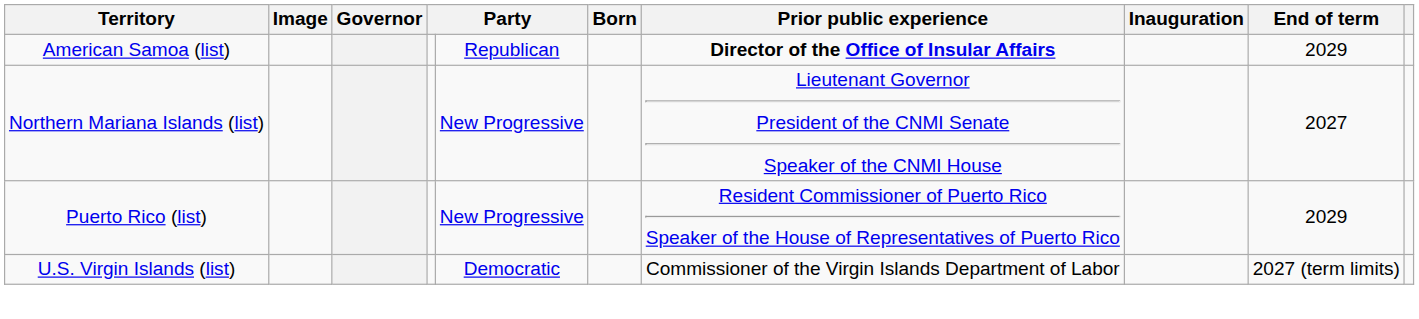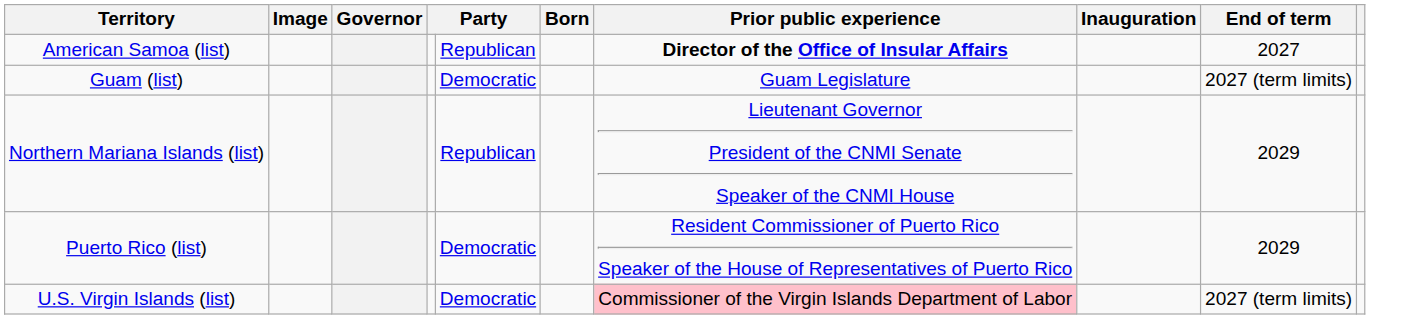(1326, 49) 2029 -> (1279, 49) 2027
+ row: (136, 79)
(512, 122) New Progressive -> (488, 153) Republican
(1326, 122) 2027 -> (1279, 153) 2029
(512, 217) New Progressive -> (488, 247) Democratic
(883, 268) no background -> (835, 299) pink background
